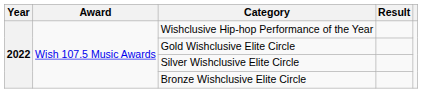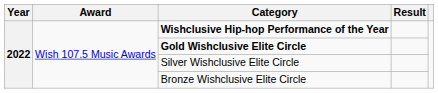(267, 29) normal -> (275, 29) bold
(228, 46) normal -> (233, 46) bold
